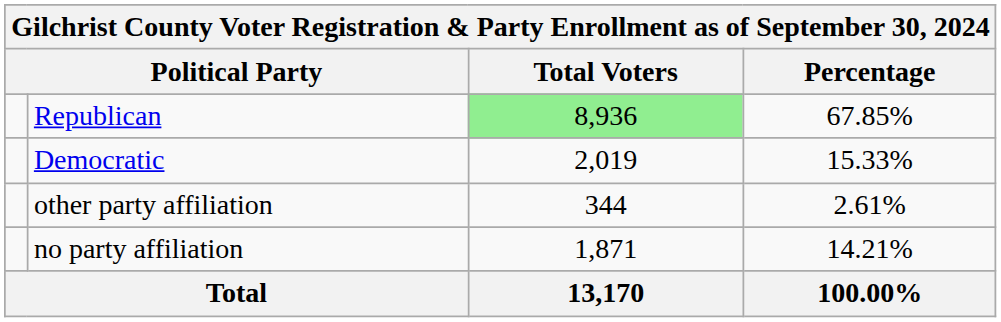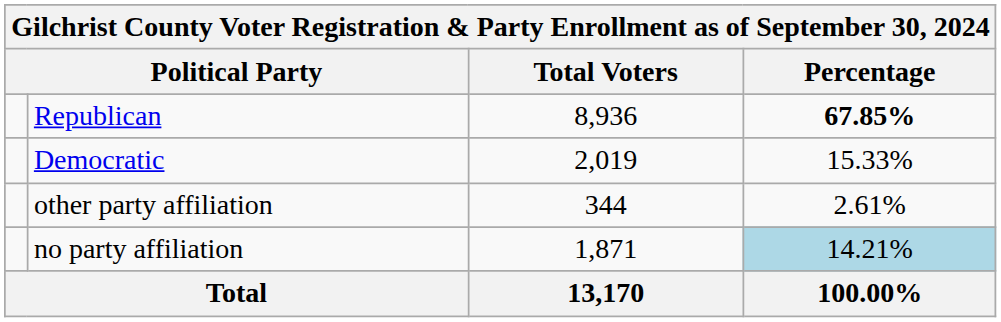(606, 115) lightgreen background -> (606, 115) no background
(870, 115) normal -> (870, 115) bold
(870, 248) no background -> (870, 248) lightblue background
